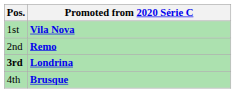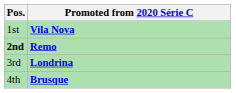(15, 46) normal -> (15, 46) bold
(15, 63) bold -> (14, 63) normal
